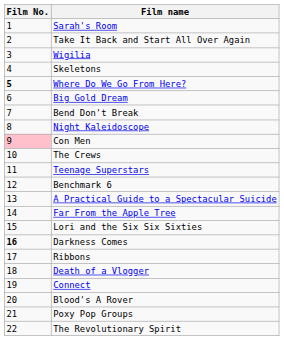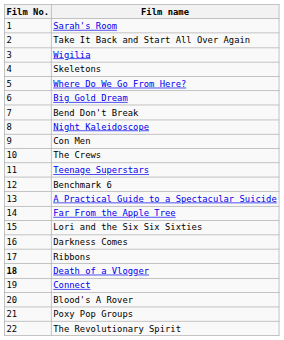(9, 84) bold -> (9, 84) normal
(9, 141) pink background -> (9, 141) no background
(12, 242) bold -> (12, 242) normal
(12, 271) normal -> (12, 271) bold
